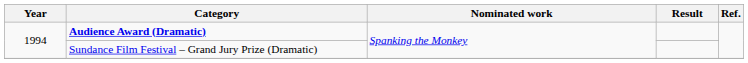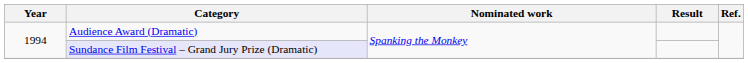(137, 31) bold -> (133, 31) normal
(193, 49) no background -> (193, 49) lavender background
